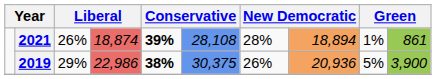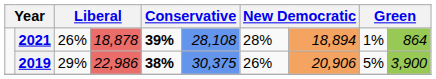(116, 40) 18,874 -> (116, 40) 18,878
(415, 40) 861 -> (415, 40) 864
(334, 62) 20,936 -> (334, 62) 20,906
